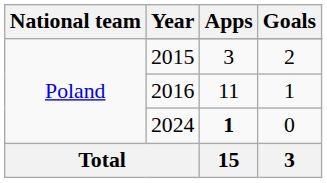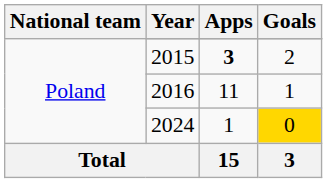(229, 56) normal -> (229, 56) bold
(229, 125) bold -> (229, 125) normal
(289, 125) no background -> (289, 125) gold background
